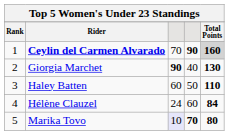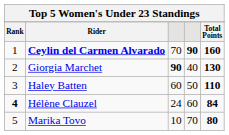(212, 50) lightgrey background -> (212, 50) no background
(15, 103) normal -> (15, 103) bold
(176, 121) lavender background -> (176, 121) no background
(192, 121) bold -> (192, 121) normal
